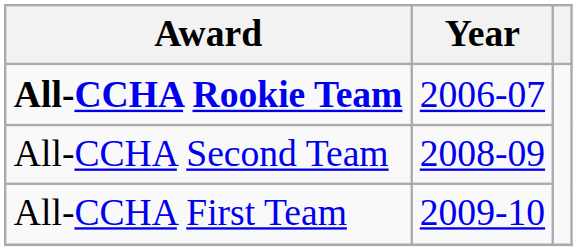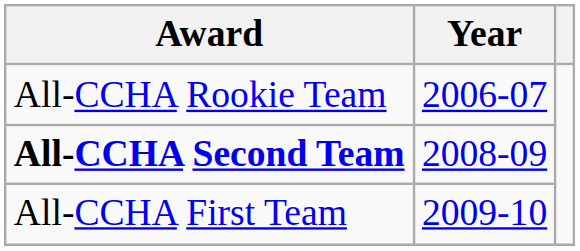(208, 93) bold -> (200, 93) normal
(201, 153) normal -> (209, 153) bold
